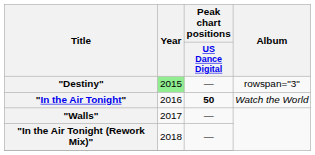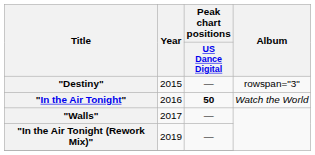(171, 84) lightgreen background -> (171, 84) no background
(171, 137) 2018 -> (171, 137) 2019
